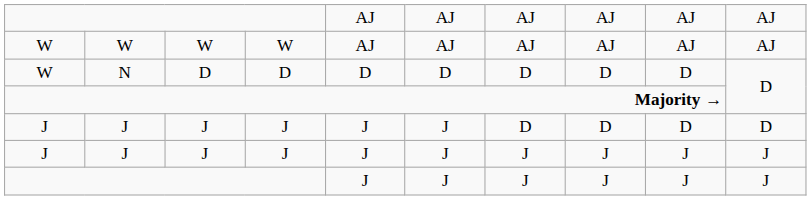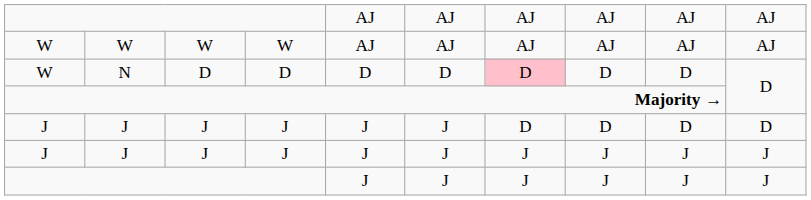(525, 72) no background -> (525, 72) pink background
